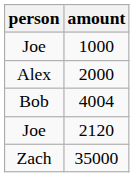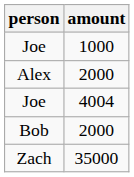(34, 102) Bob -> (34, 102) Joe
(34, 130) Joe -> (34, 130) Bob
(96, 130) 2120 -> (96, 130) 2000
